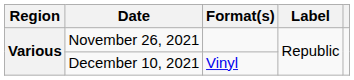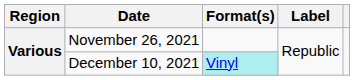(222, 63) no background -> (222, 63) paleturquoise background
